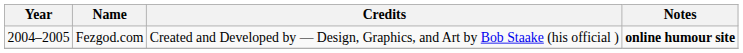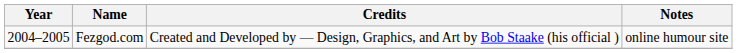(680, 37) bold -> (677, 37) normal
